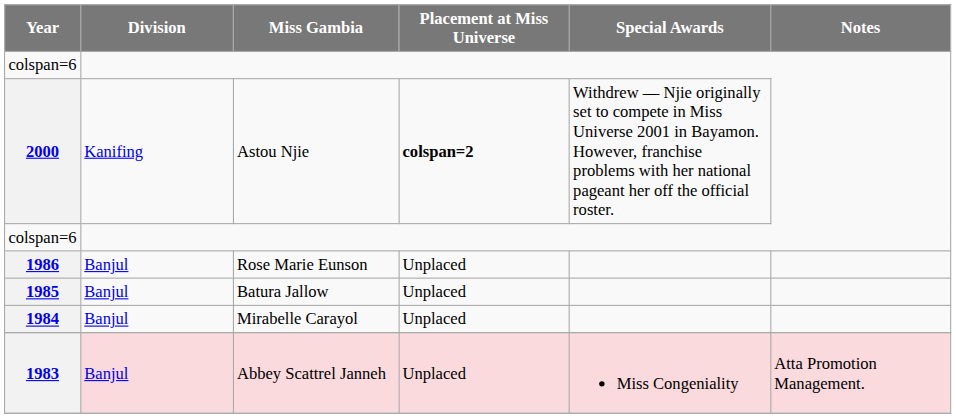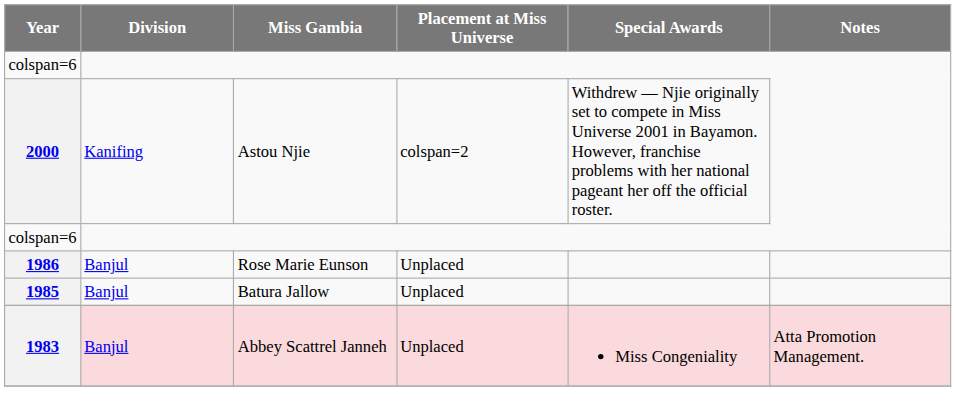(438, 151) bold -> (434, 151) normal
- row: (42, 319)
